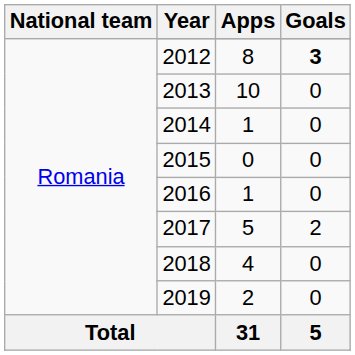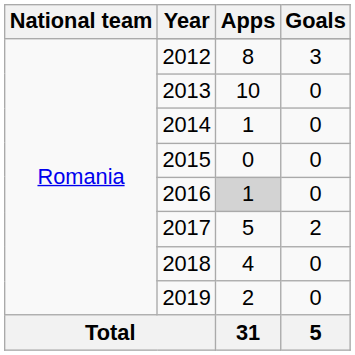(316, 56) bold -> (316, 56) normal
(248, 194) no background -> (248, 194) lightgrey background
